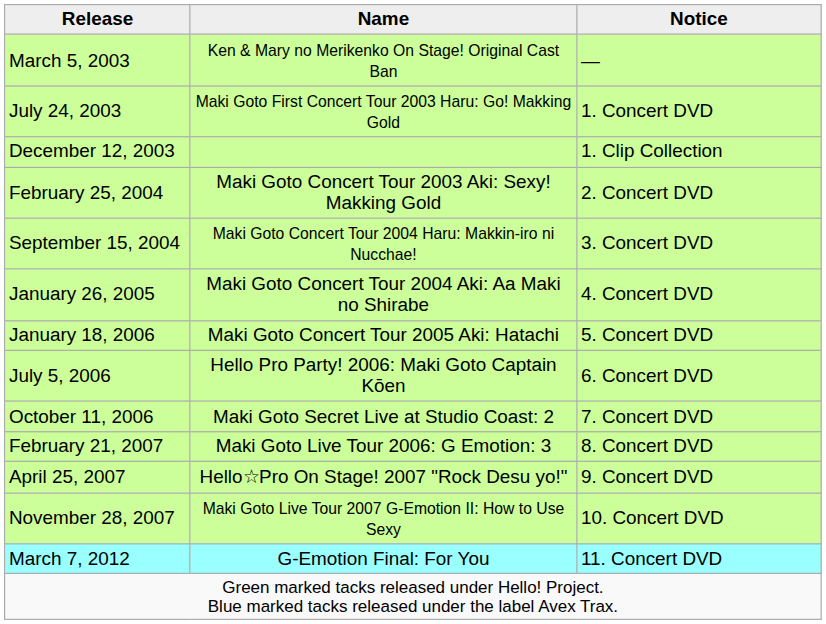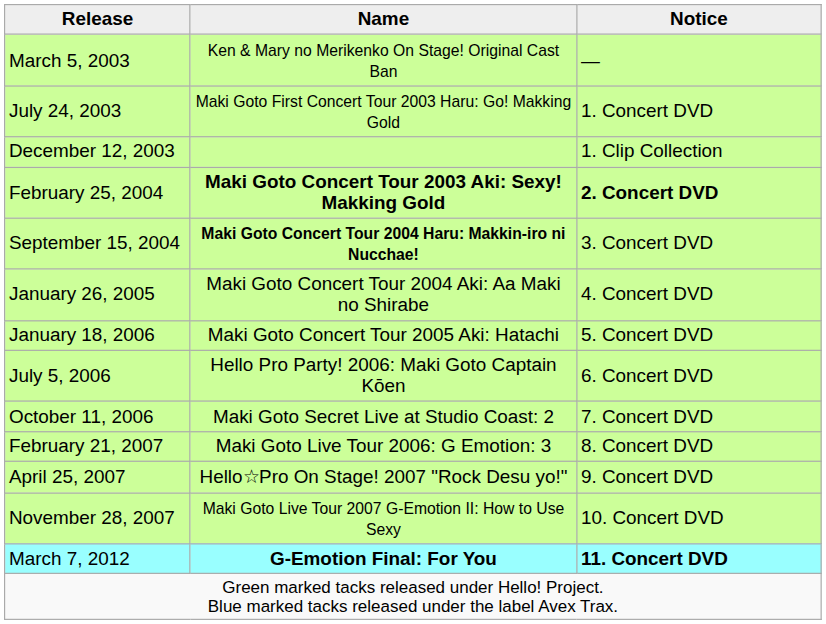(383, 192) normal -> (383, 192) bold
(647, 192) normal -> (650, 192) bold
(383, 244) normal -> (383, 243) bold
(383, 558) normal -> (383, 558) bold
(652, 558) normal -> (654, 558) bold
